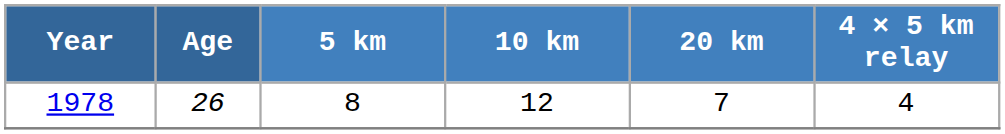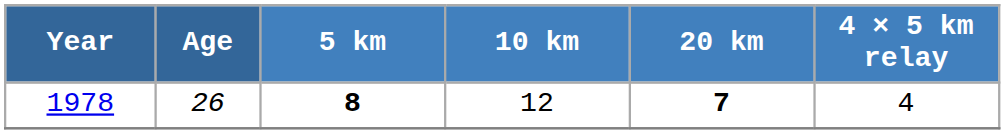(352, 106) normal -> (352, 106) bold
(722, 106) normal -> (722, 106) bold
